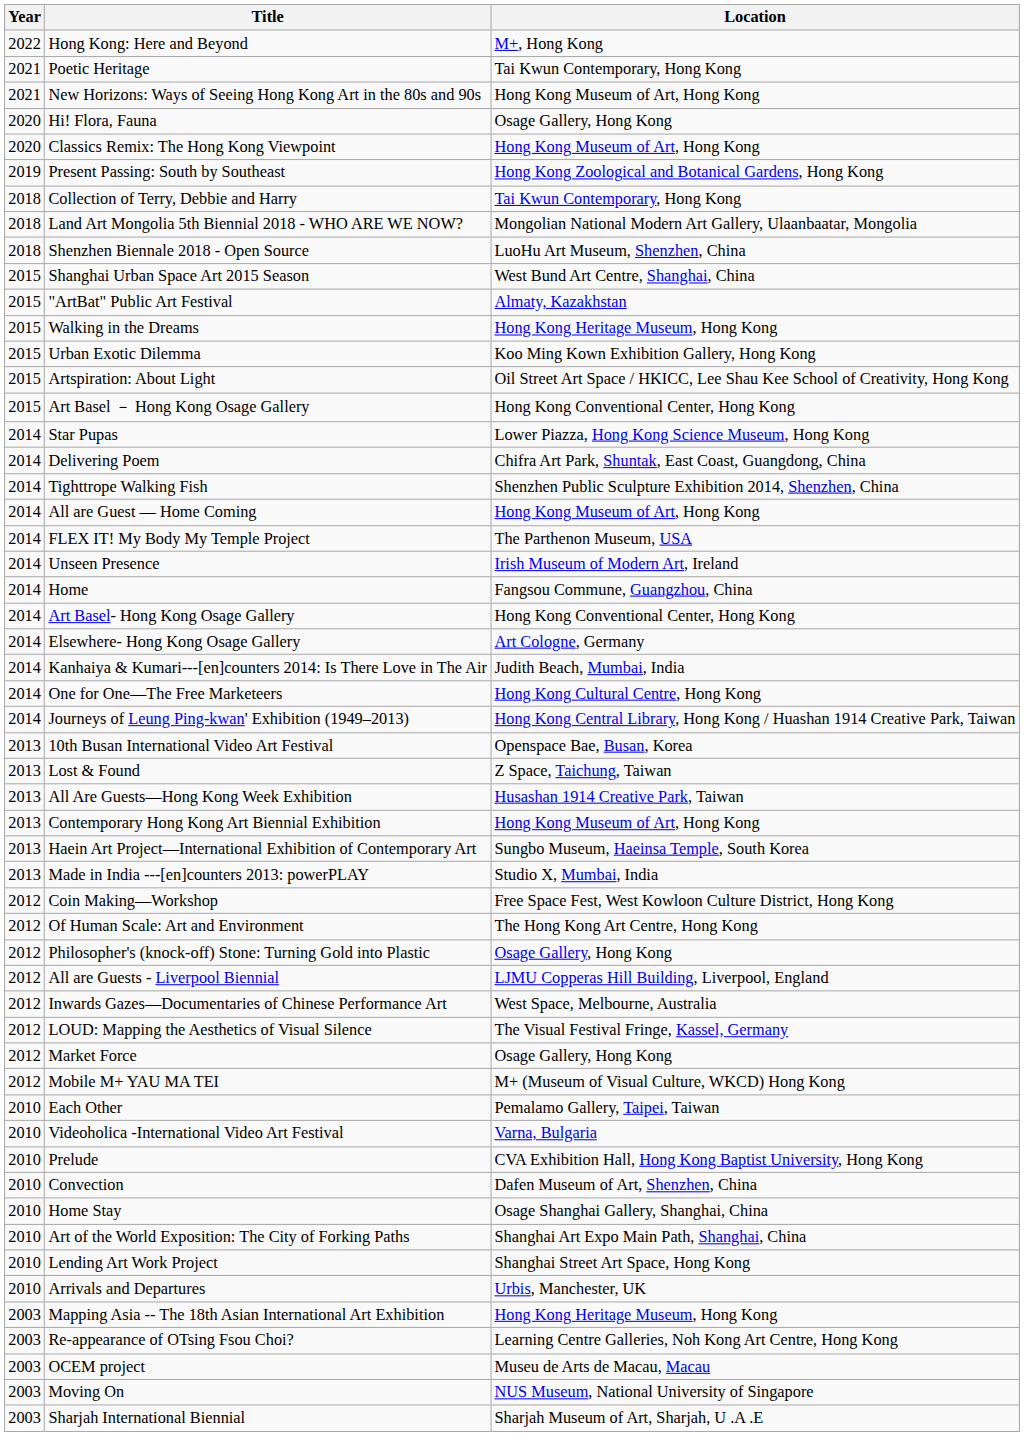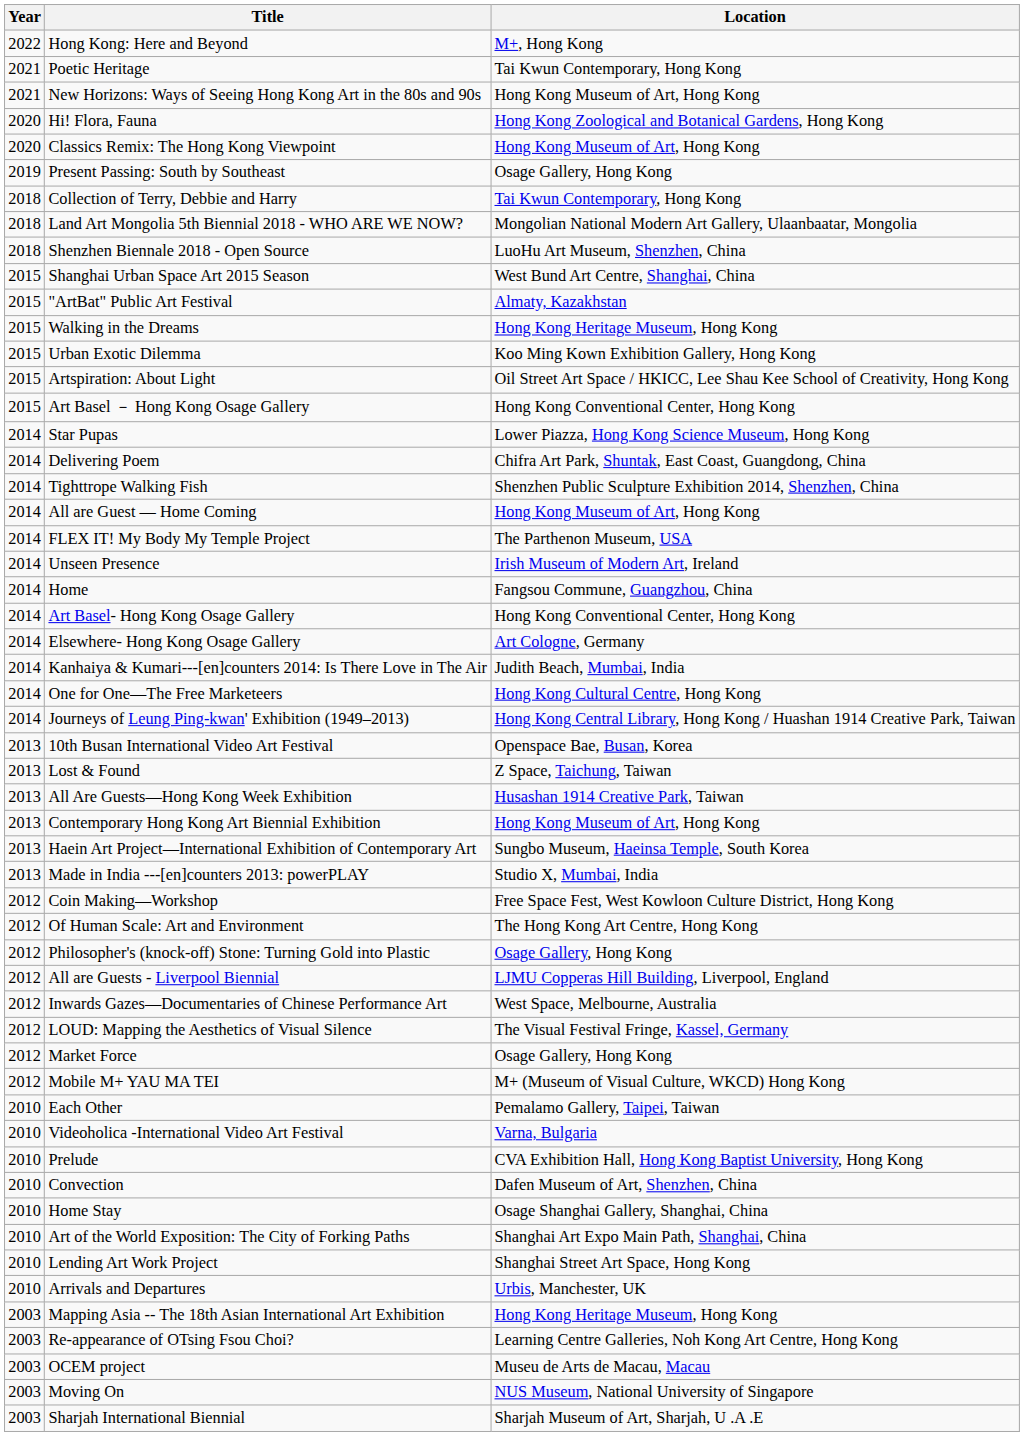(583, 120) Osage Gallery, Hong Kong -> (689, 120) Hong Kong Zoological and Botanical Gardens, Hong Kong
(689, 172) Hong Kong Zoological and Botanical Gardens, Hong Kong -> (583, 172) Osage Gallery, Hong Kong
